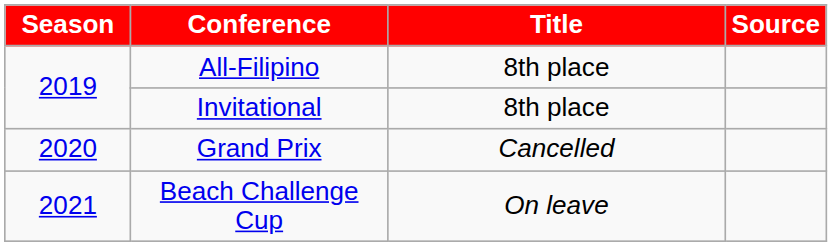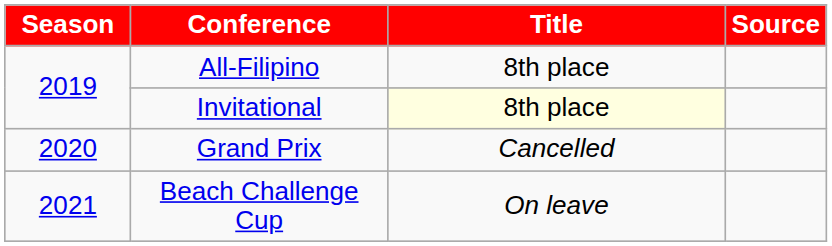(556, 107) no background -> (556, 107) lightyellow background
